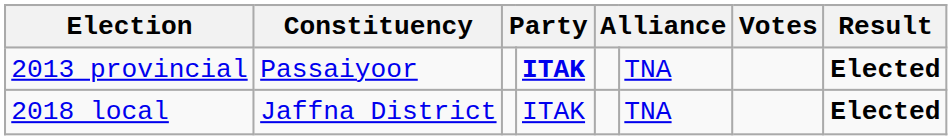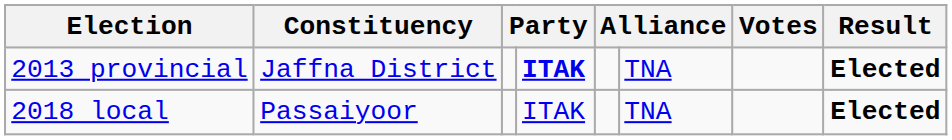(339, 69) Passaiyoor -> (378, 69) Jaffna District
(378, 112) Jaffna District -> (339, 112) Passaiyoor
